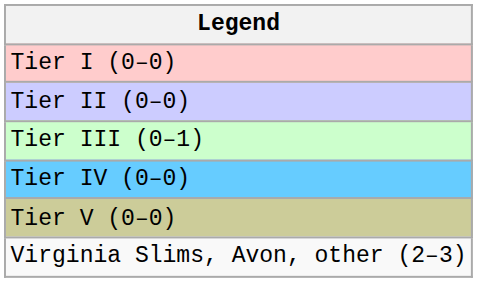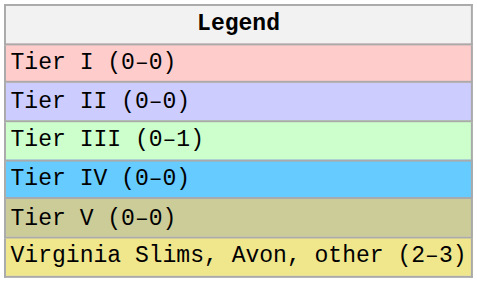(239, 256) no background -> (239, 256) khaki background
